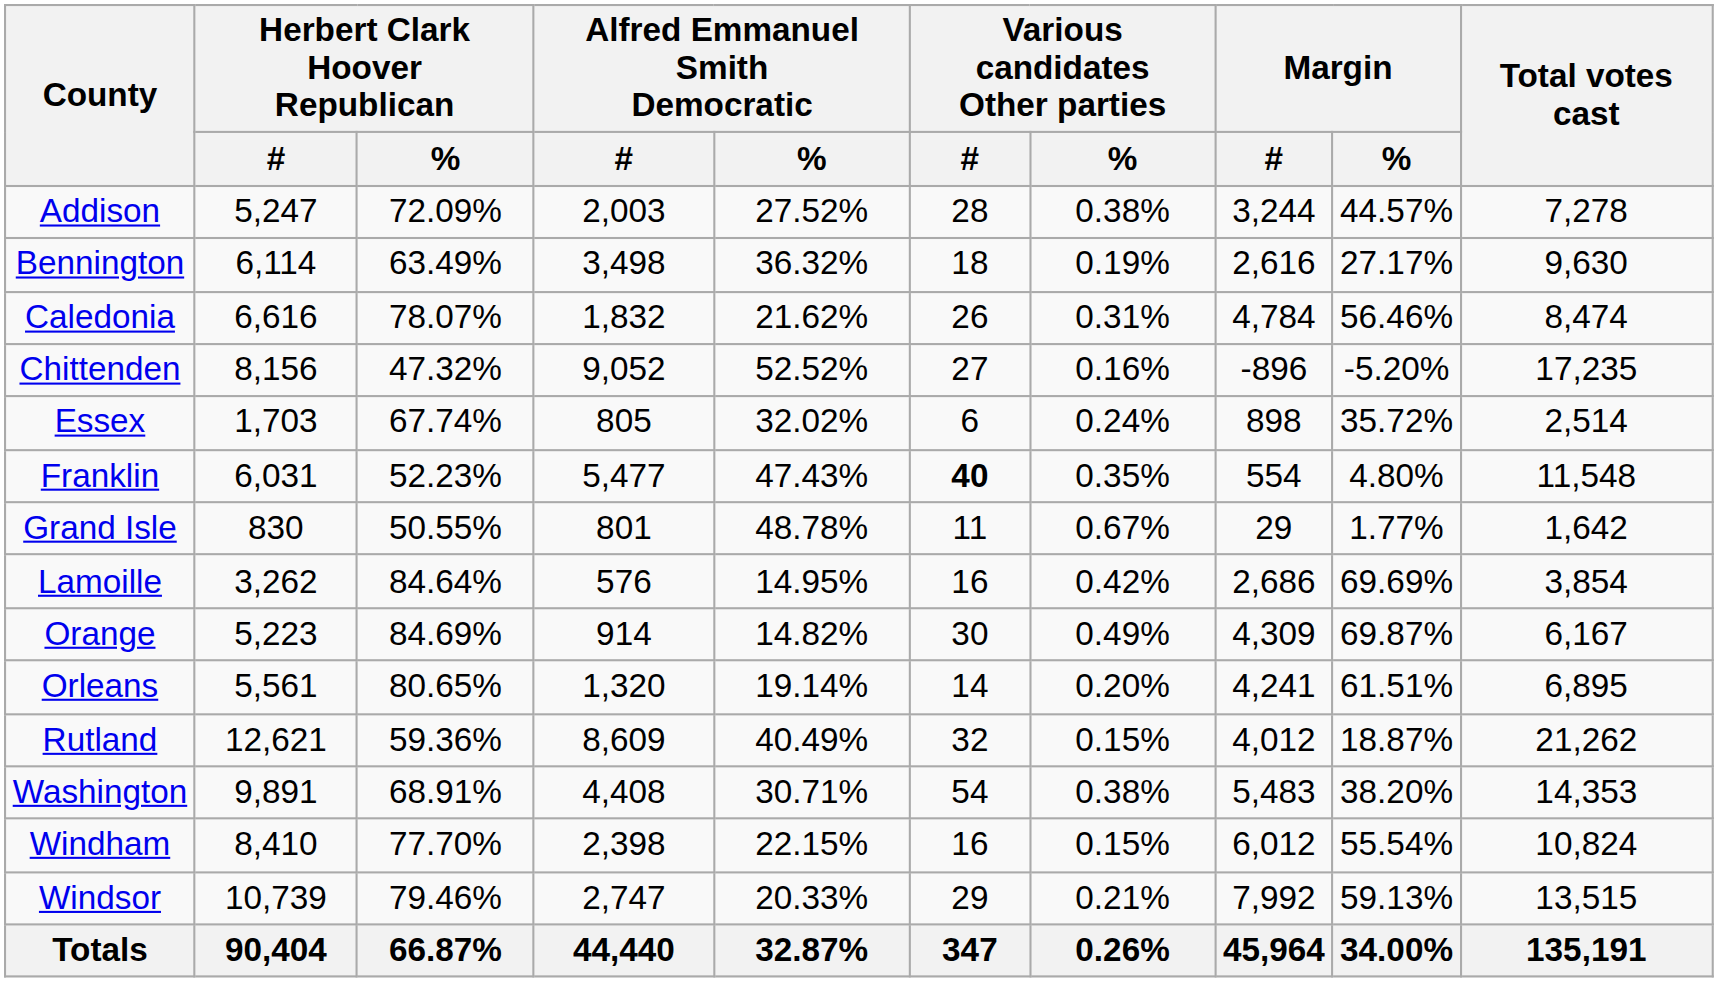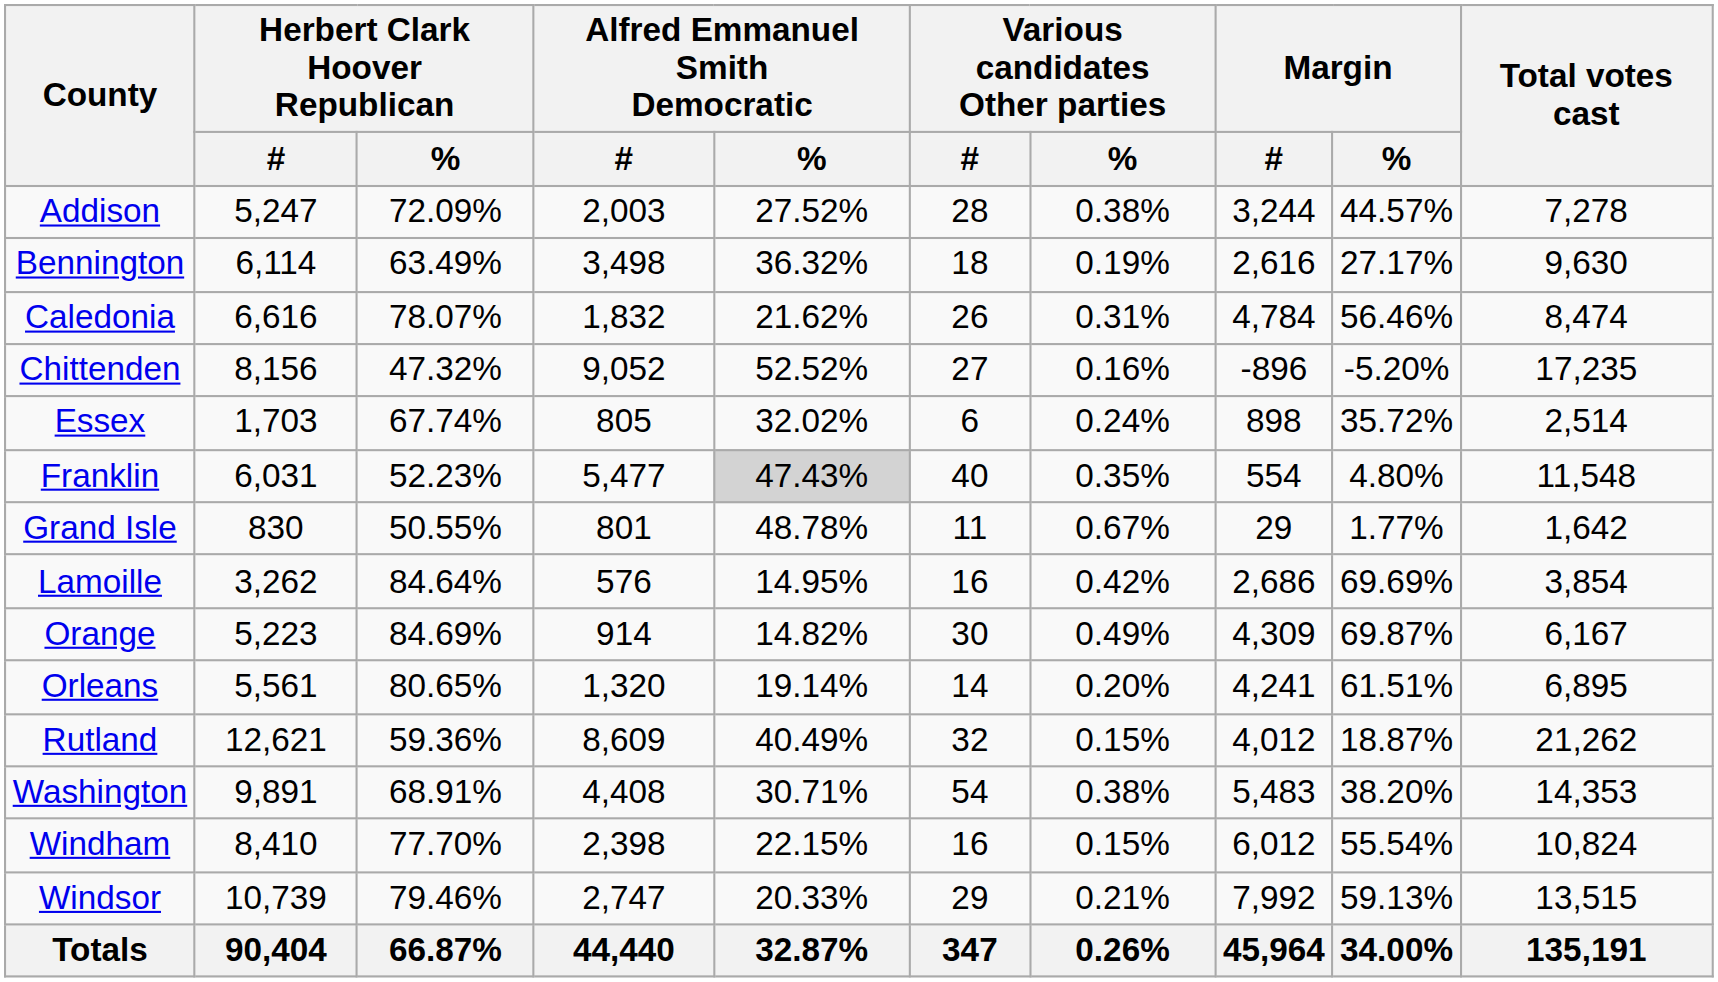(812, 475) no background -> (812, 475) lightgrey background
(970, 475) bold -> (970, 475) normal
